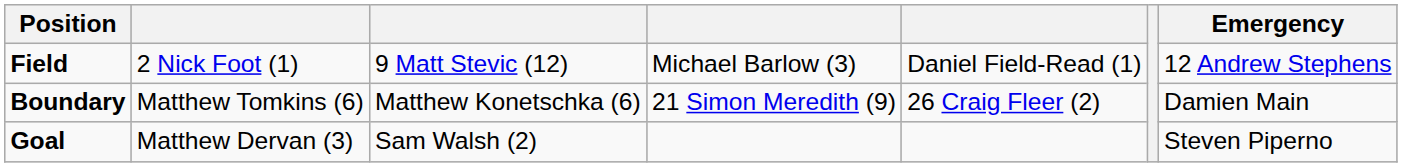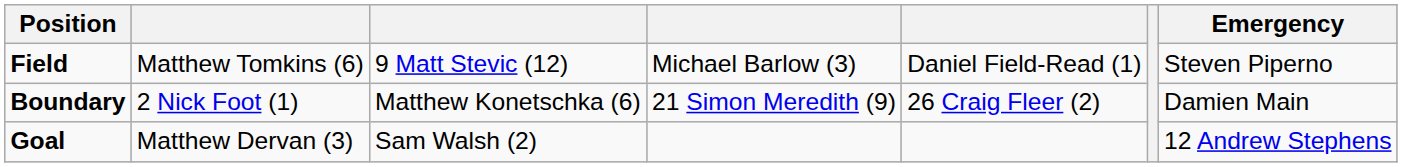(218, 63) 2 Nick Foot (1) -> (250, 63) Matthew Tomkins (6)
(1278, 63) 12 Andrew Stephens -> (1248, 63) Steven Piperno
(250, 102) Matthew Tomkins (6) -> (218, 102) 2 Nick Foot (1)
(1248, 141) Steven Piperno -> (1278, 141) 12 Andrew Stephens
